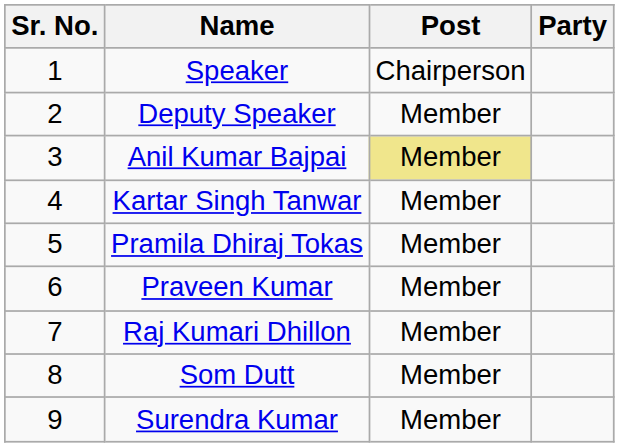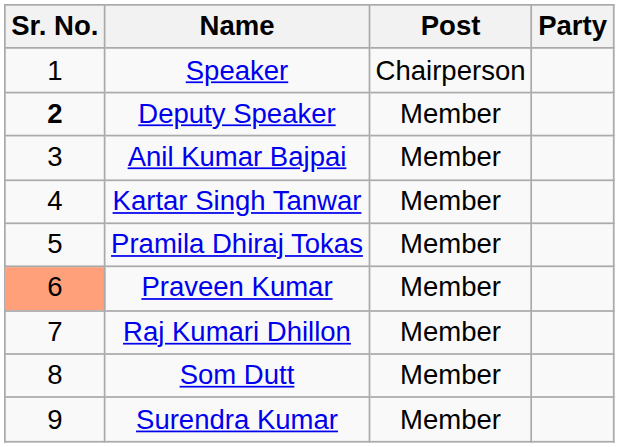(55, 113) normal -> (55, 113) bold
(451, 157) khaki background -> (451, 157) no background
(55, 288) no background -> (55, 288) lightsalmon background
